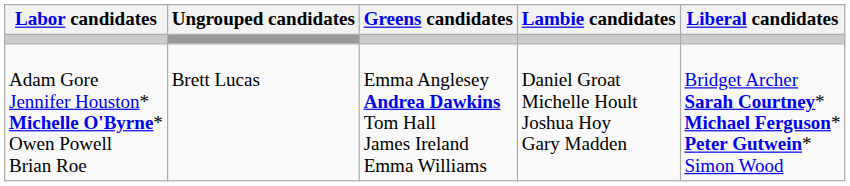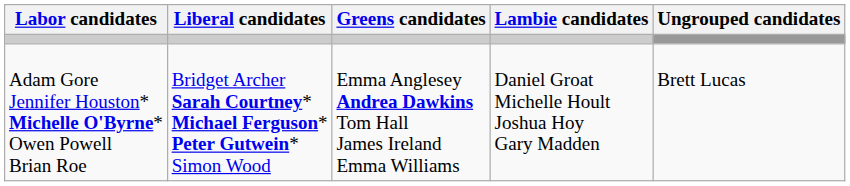columns swapped: (762, 19) <-> (263, 19)
